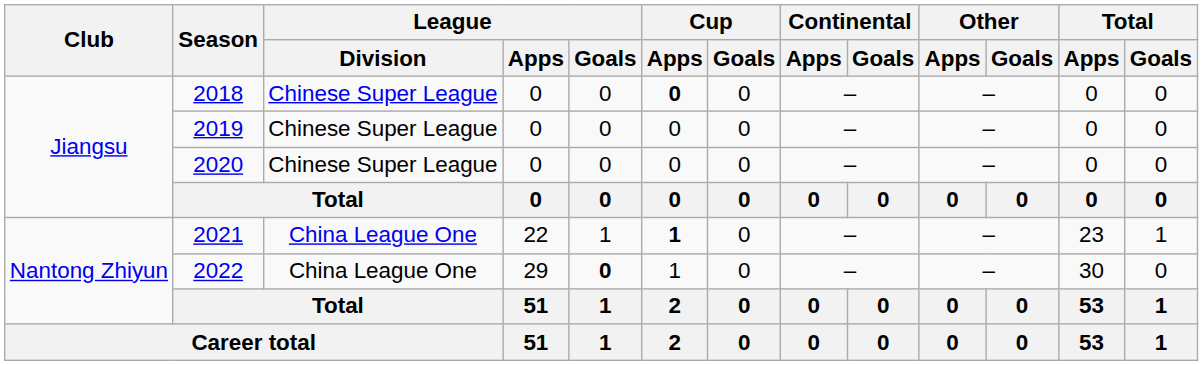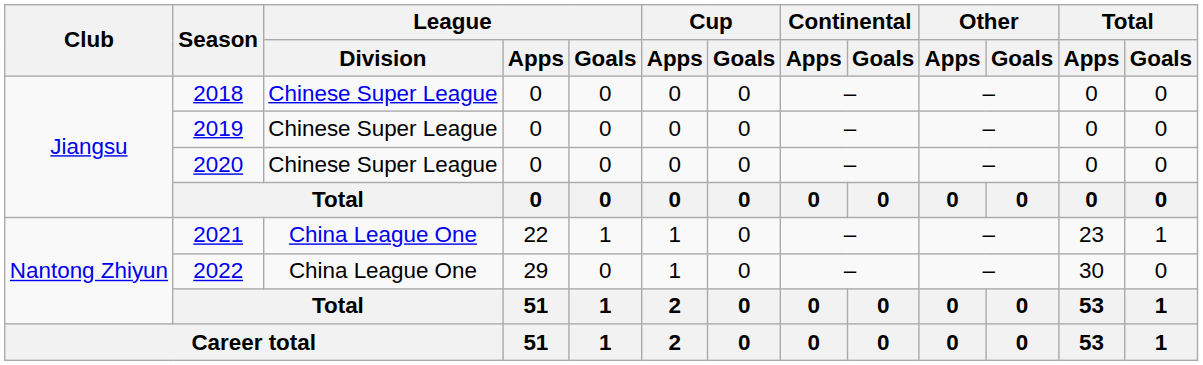(675, 93) bold -> (675, 93) normal
(675, 235) bold -> (675, 235) normal
(605, 270) bold -> (605, 270) normal
